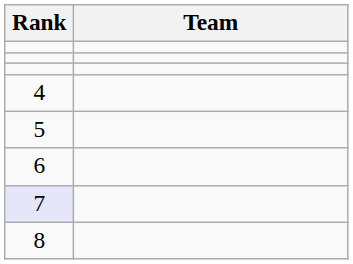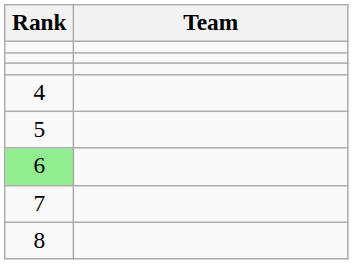(39, 166) no background -> (39, 166) lightgreen background
(39, 203) lavender background -> (39, 203) no background
